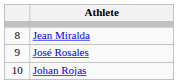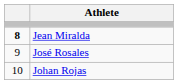(17, 35) normal -> (17, 35) bold
